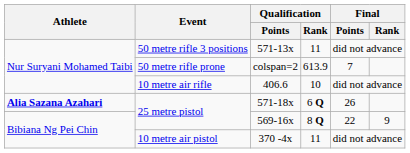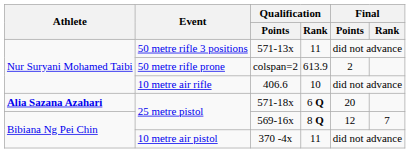(350, 67) 7 -> (350, 67) 2
(350, 103) 26 -> (350, 103) 20
(350, 121) 22 -> (350, 121) 12
(387, 121) 9 -> (387, 121) 7
